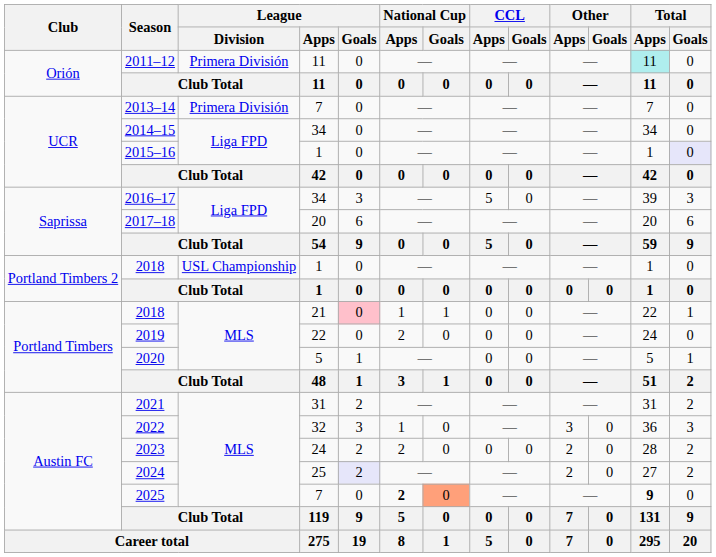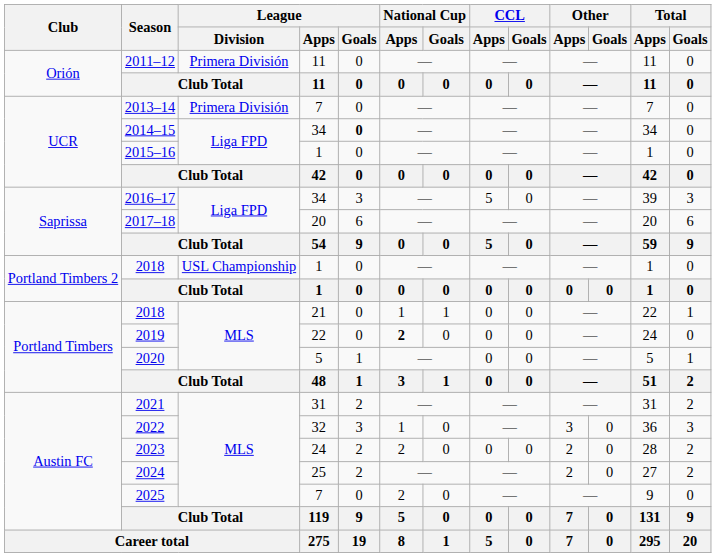(650, 61) paleturquoise background -> (650, 61) no background
(359, 130) normal -> (359, 130) bold
(690, 152) lavender background -> (690, 152) no background
(359, 312) pink background -> (359, 312) no background
(401, 335) normal -> (401, 335) bold
(359, 472) lavender background -> (359, 472) no background
(401, 495) bold -> (401, 495) normal
(446, 495) lightsalmon background -> (446, 495) no background
(650, 495) bold -> (650, 495) normal
